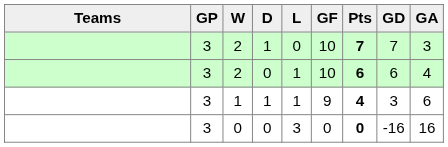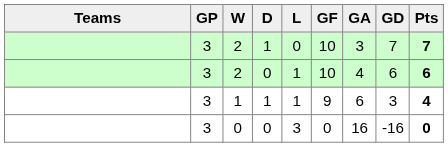columns swapped: (427, 18) <-> (360, 18)
